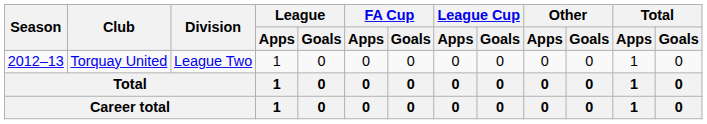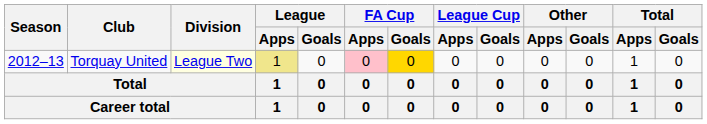(213, 61) no background -> (213, 61) lightyellow background
(277, 61) no background -> (277, 61) khaki background
(366, 61) no background -> (366, 61) pink background
(411, 61) no background -> (411, 61) gold background
